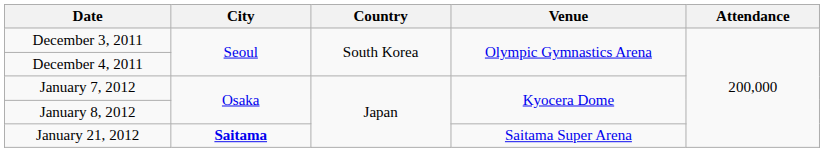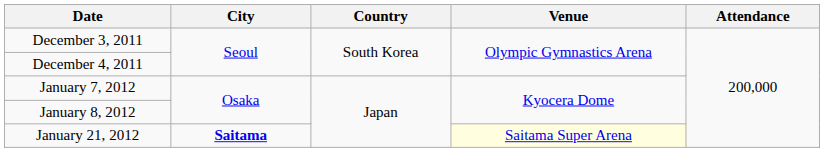(568, 135) no background -> (568, 135) lightyellow background
